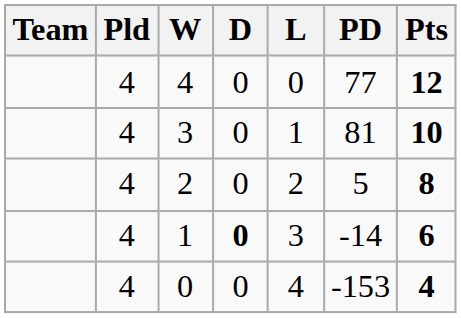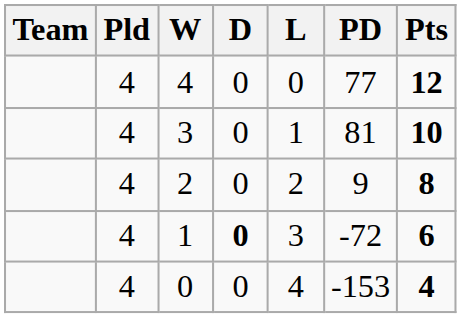(360, 183) 5 -> (360, 183) 9
(361, 235) -14 -> (361, 235) -72
